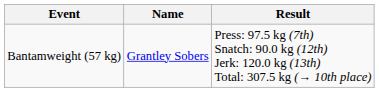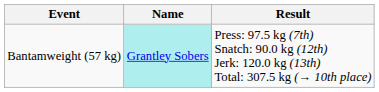(168, 55) no background -> (168, 55) paleturquoise background
